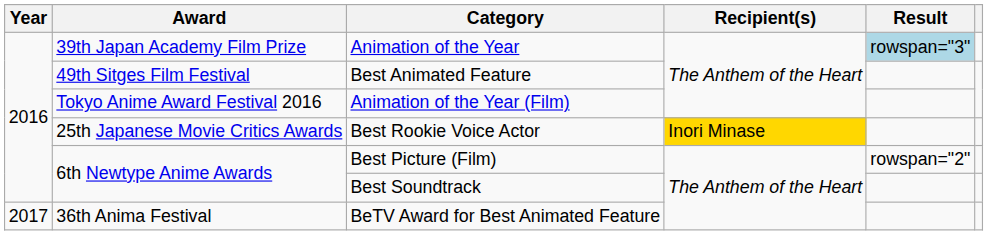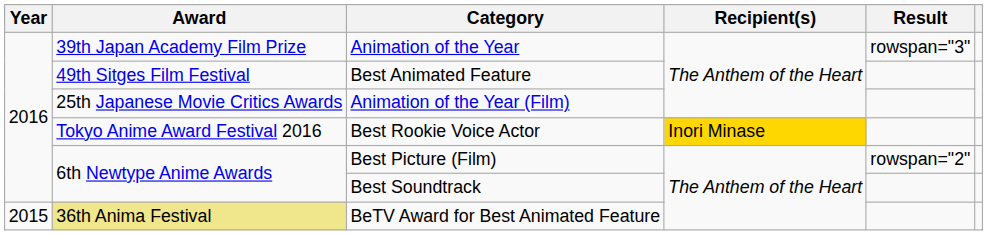(920, 46) lightblue background -> (920, 46) no background
(189, 103) Tokyo Anime Award Festival 2016 -> (199, 103) 25th Japanese Movie Critics Awards
(199, 131) 25th Japanese Movie Critics Awards -> (189, 131) Tokyo Anime Award Festival 2016
(28, 215) 2017 -> (28, 215) 2015
(134, 215) no background -> (134, 215) khaki background
